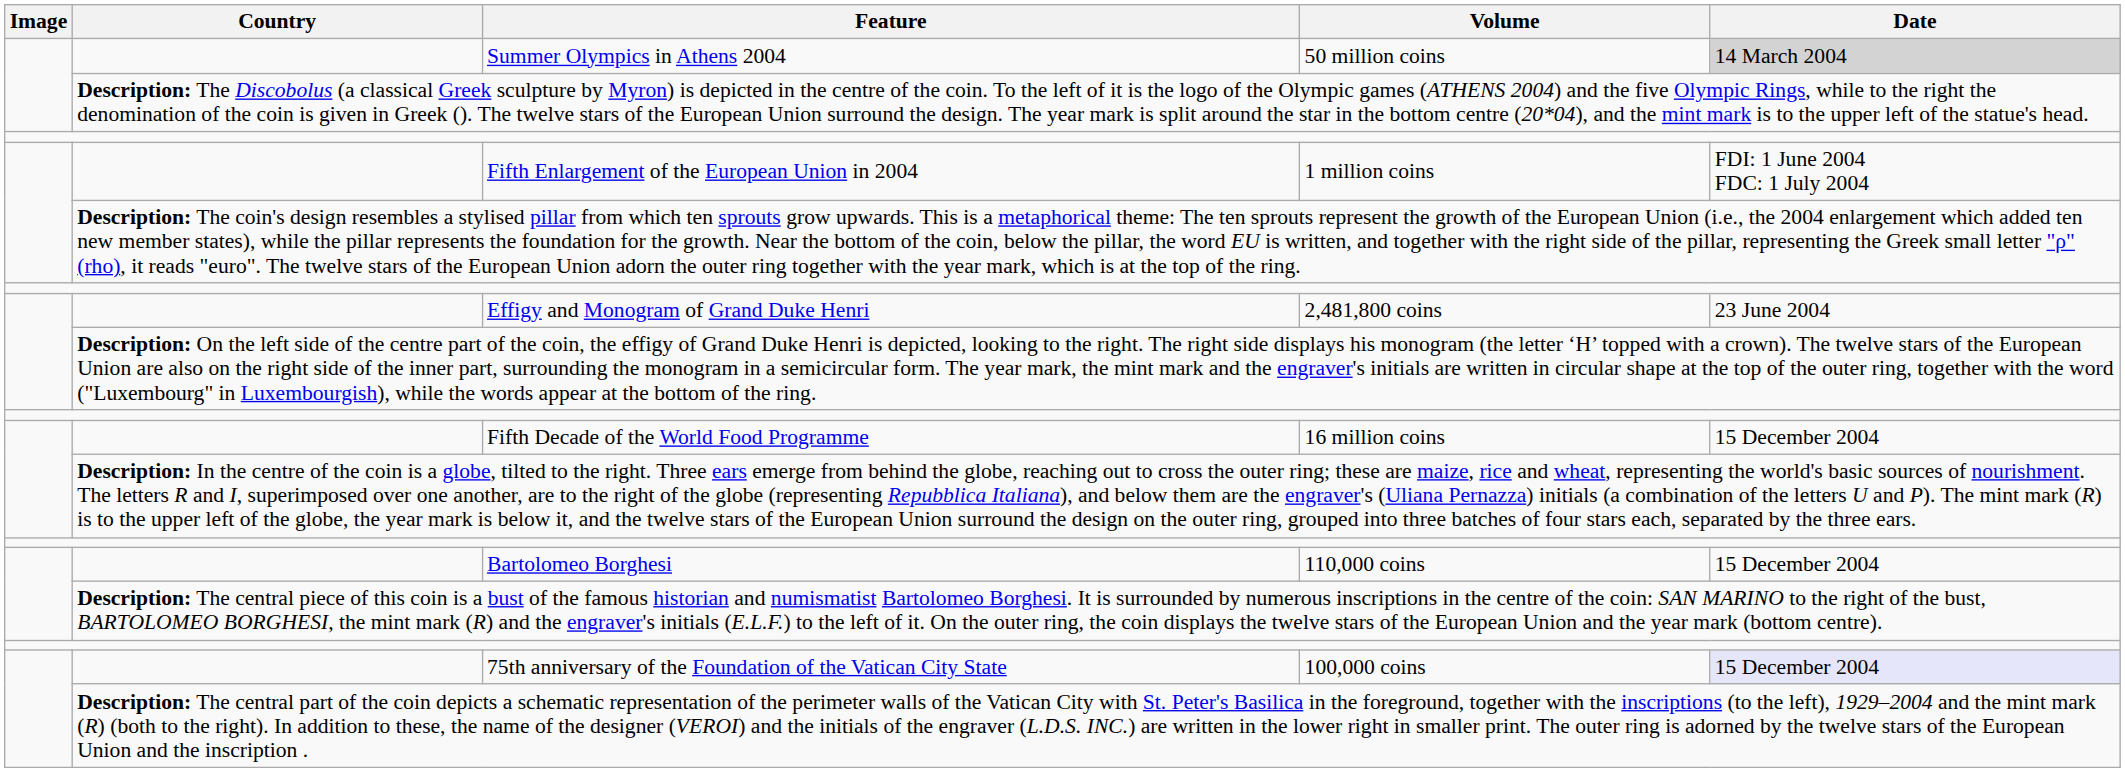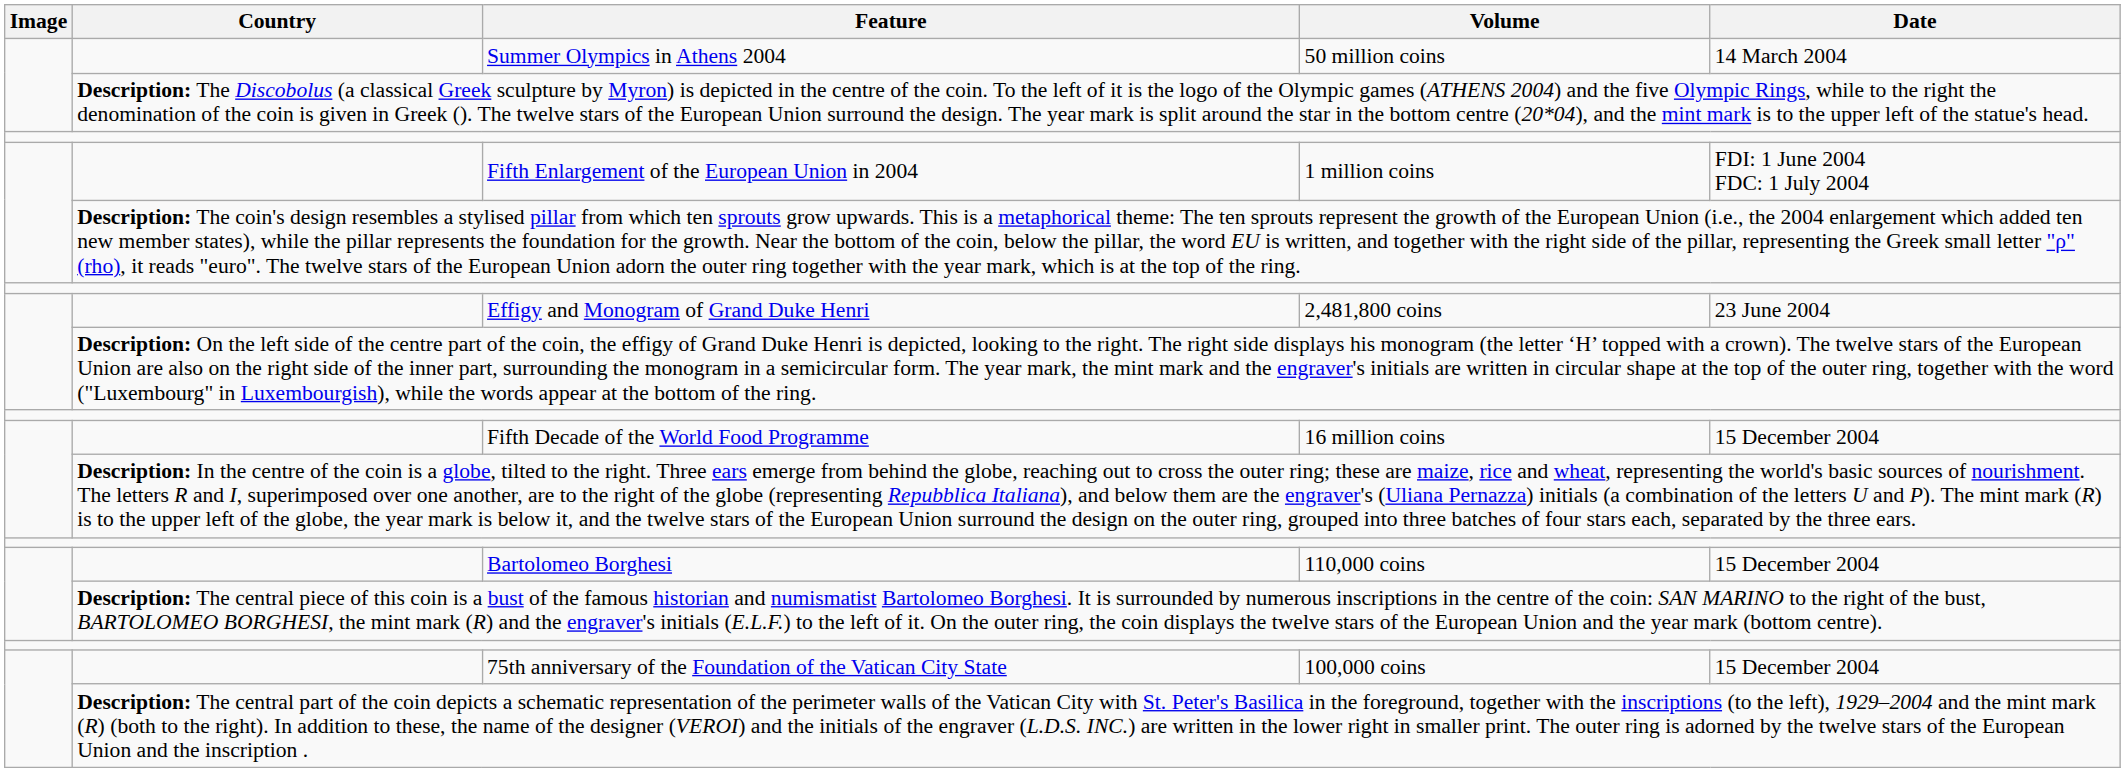(1781, 55) lightgrey background -> (1781, 55) no background
(1797, 666) lavender background -> (1797, 666) no background
